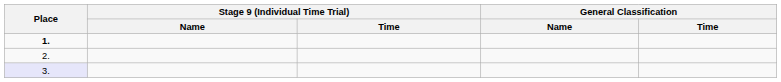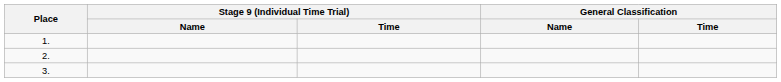(46, 41) bold -> (46, 41) normal
(46, 71) lavender background -> (46, 71) no background
